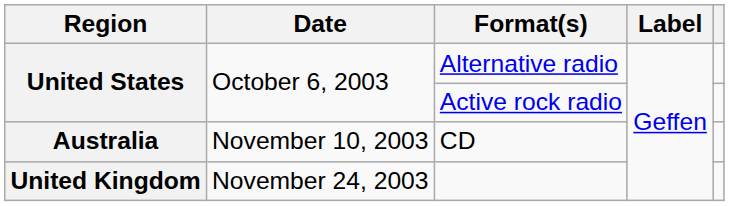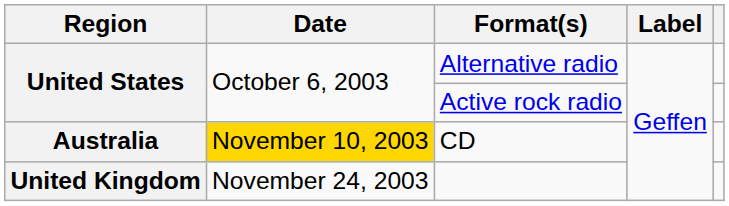(320, 141) no background -> (320, 141) gold background
